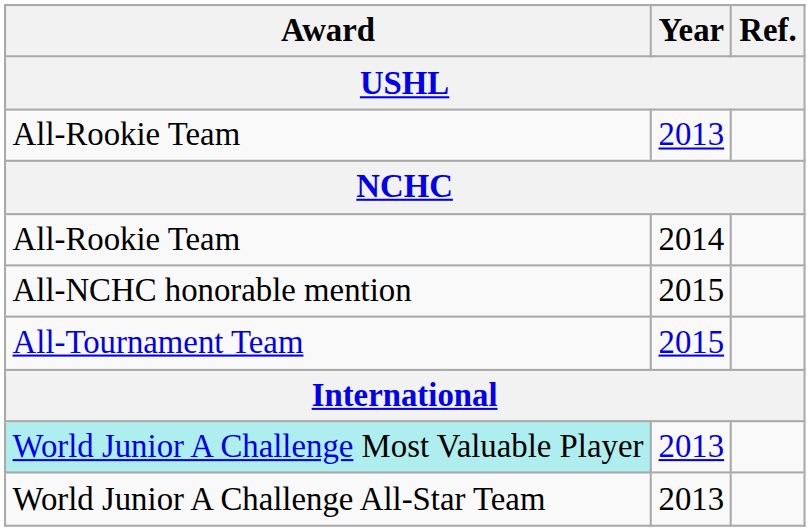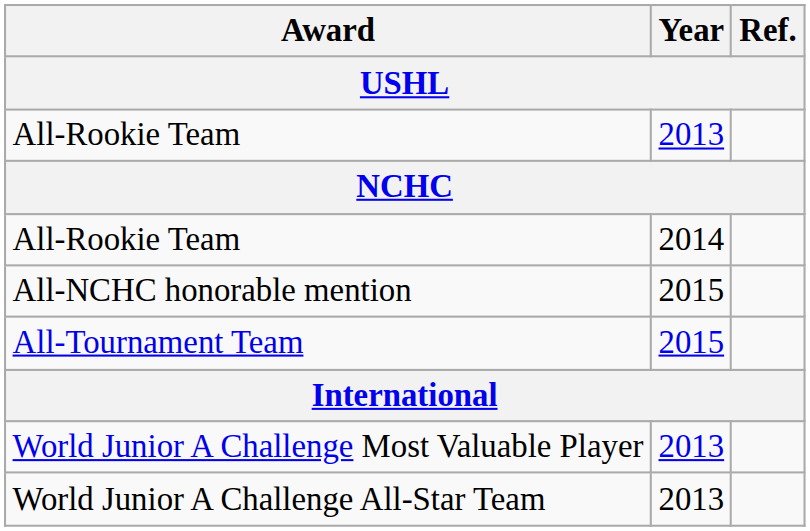(328, 446) paleturquoise background -> (328, 446) no background
